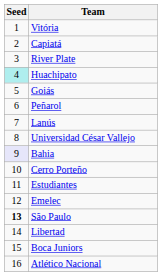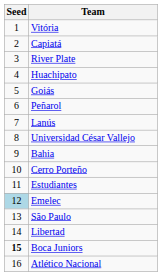(17, 75) paleturquoise background -> (17, 75) no background
(17, 153) lavender background -> (17, 153) no background
(17, 201) no background -> (17, 201) lightblue background
(17, 216) bold -> (17, 216) normal
(17, 248) normal -> (17, 248) bold
